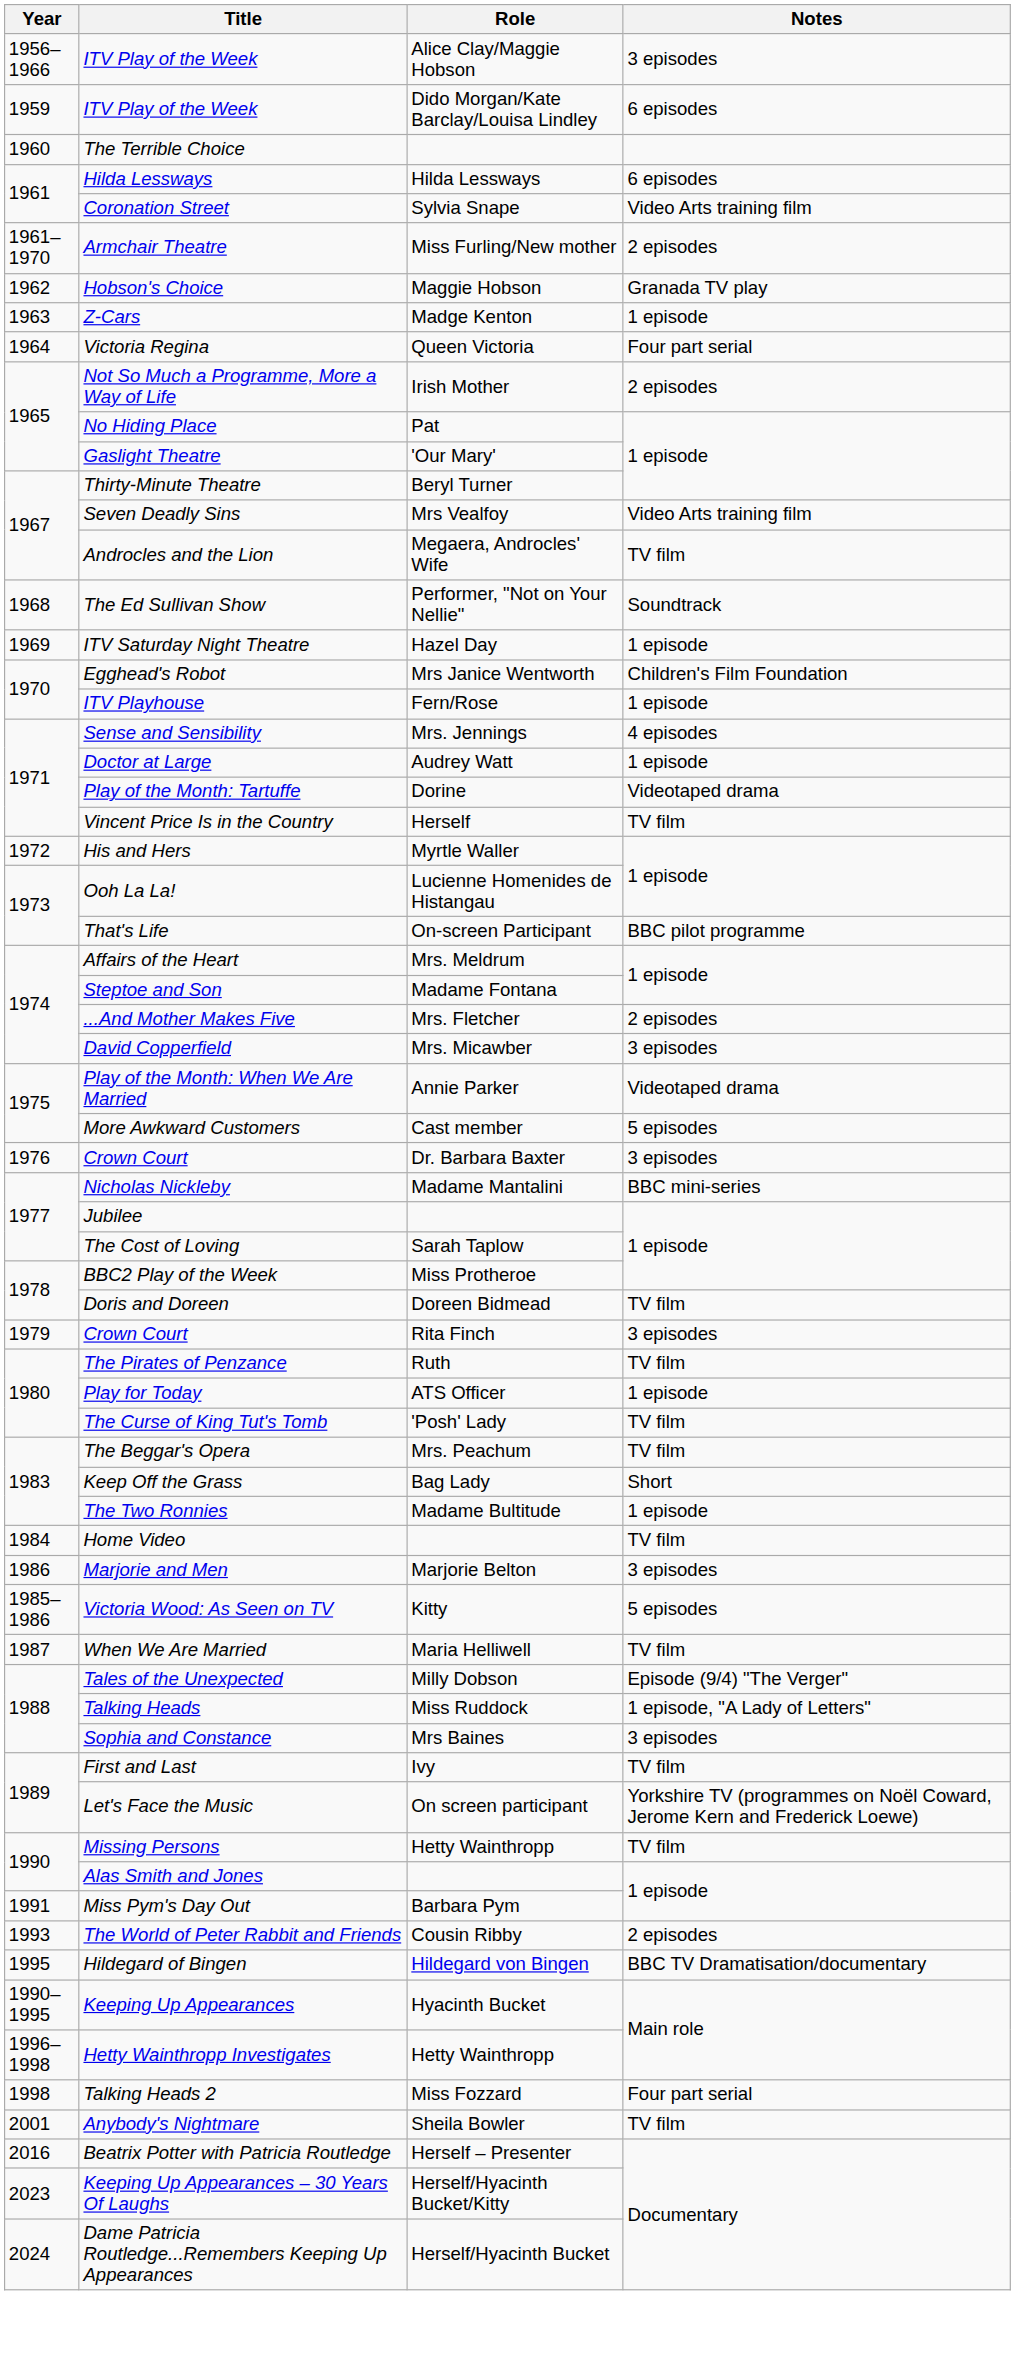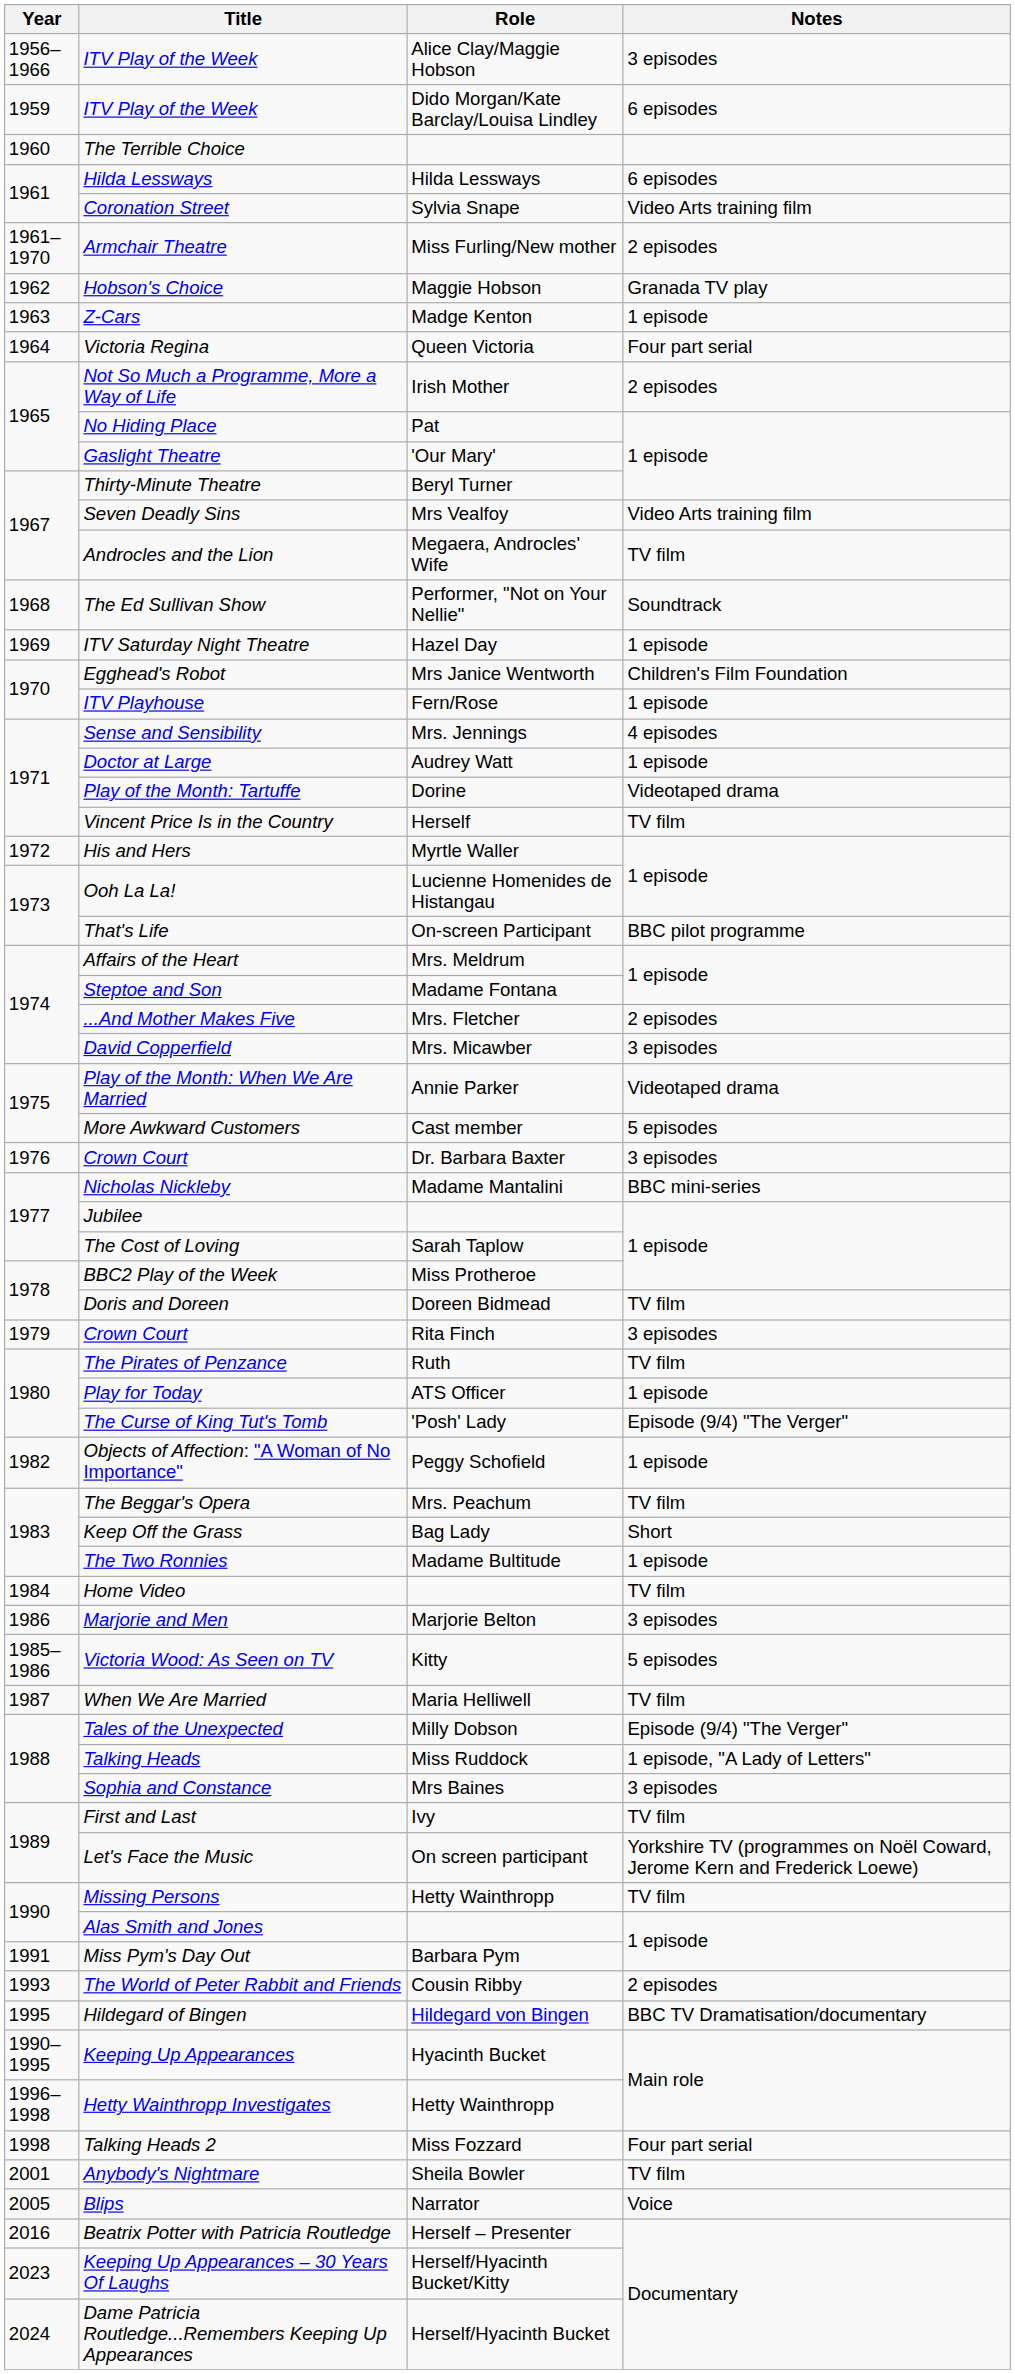(656, 1422) TV film -> (738, 1422) Episode (9/4) "The Verger"
+ row: (237, 1462)
+ row: (104, 2203)
